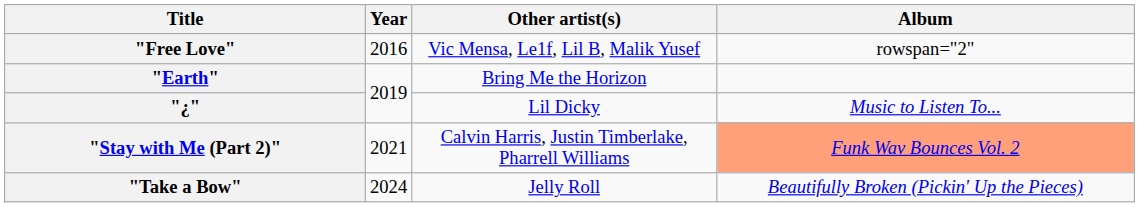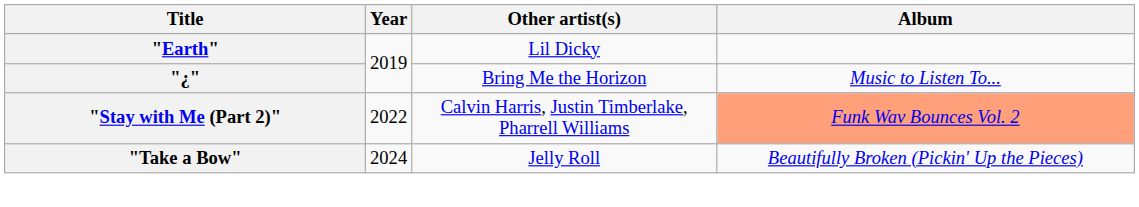- row: (185, 48)
(564, 78) Bring Me the Horizon -> (564, 48) Lil Dicky
(564, 107) Lil Dicky -> (564, 78) Bring Me the Horizon
(389, 147) 2021 -> (389, 117) 2022
